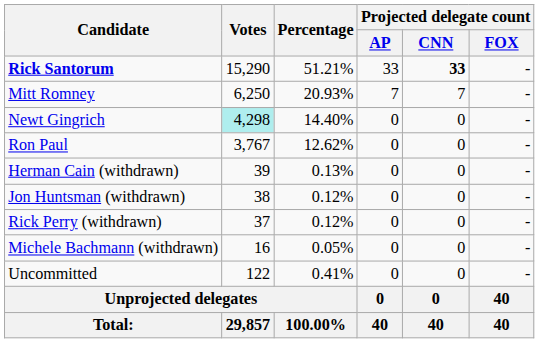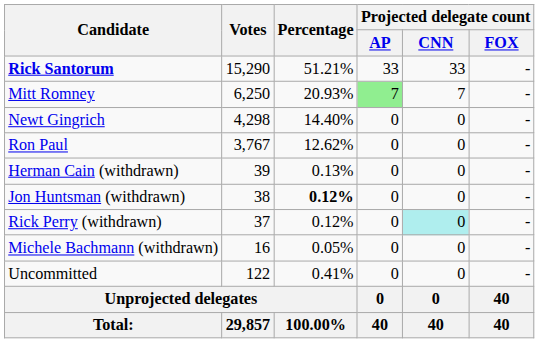(457, 68) bold -> (457, 68) normal
(395, 94) no background -> (395, 94) lightgreen background
(252, 119) paleturquoise background -> (252, 119) no background
(333, 196) normal -> (331, 196) bold
(461, 222) no background -> (461, 222) paleturquoise background
